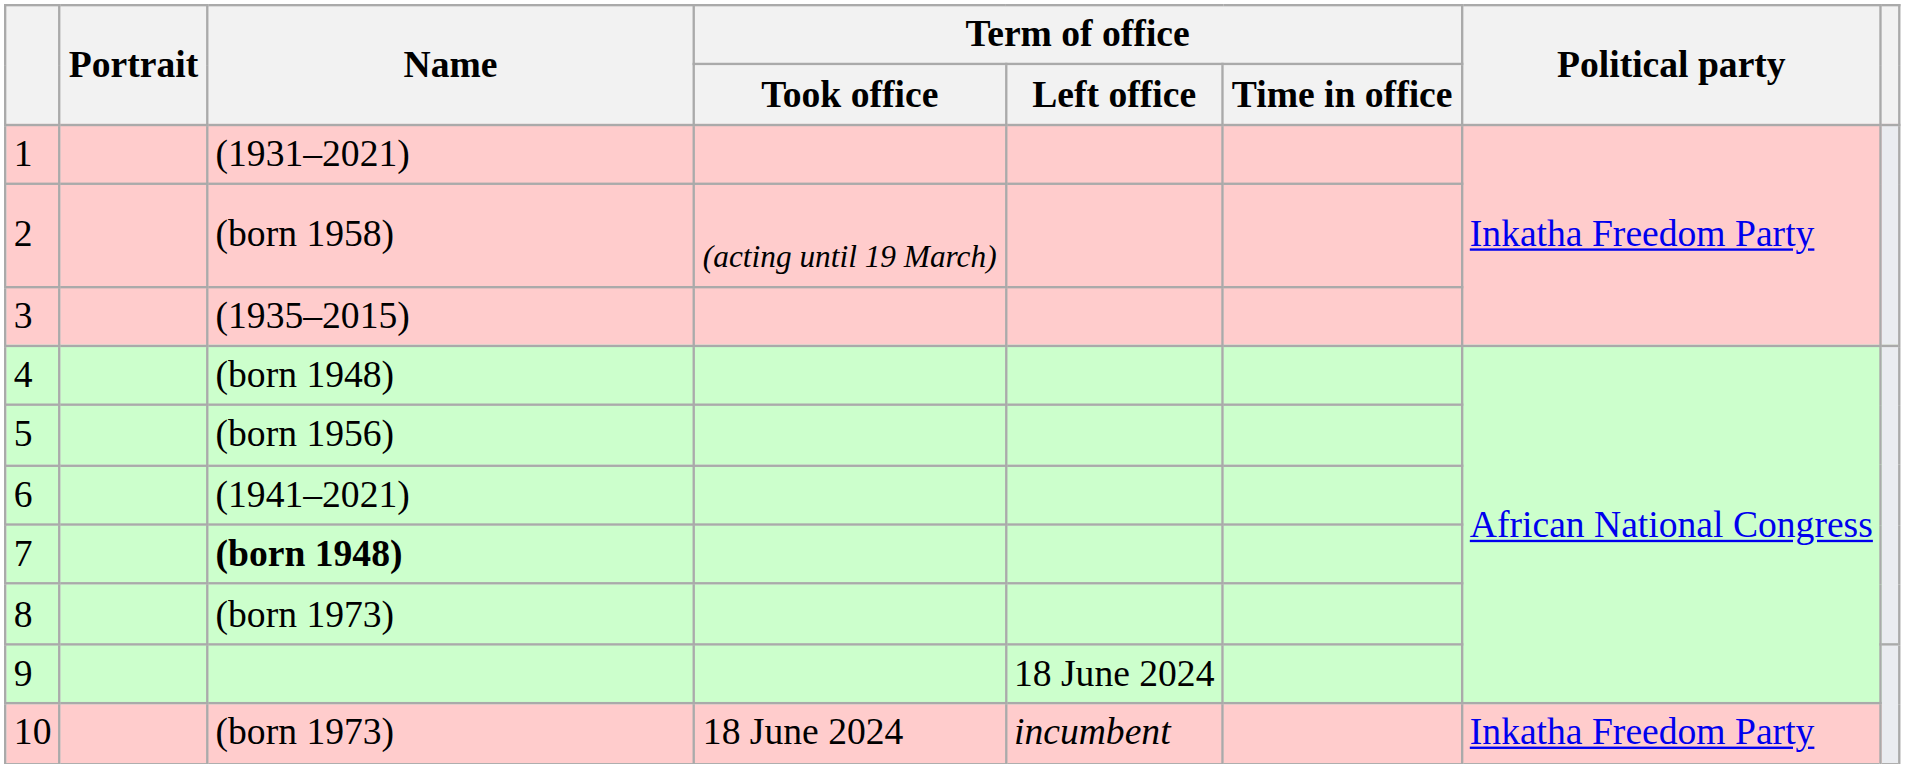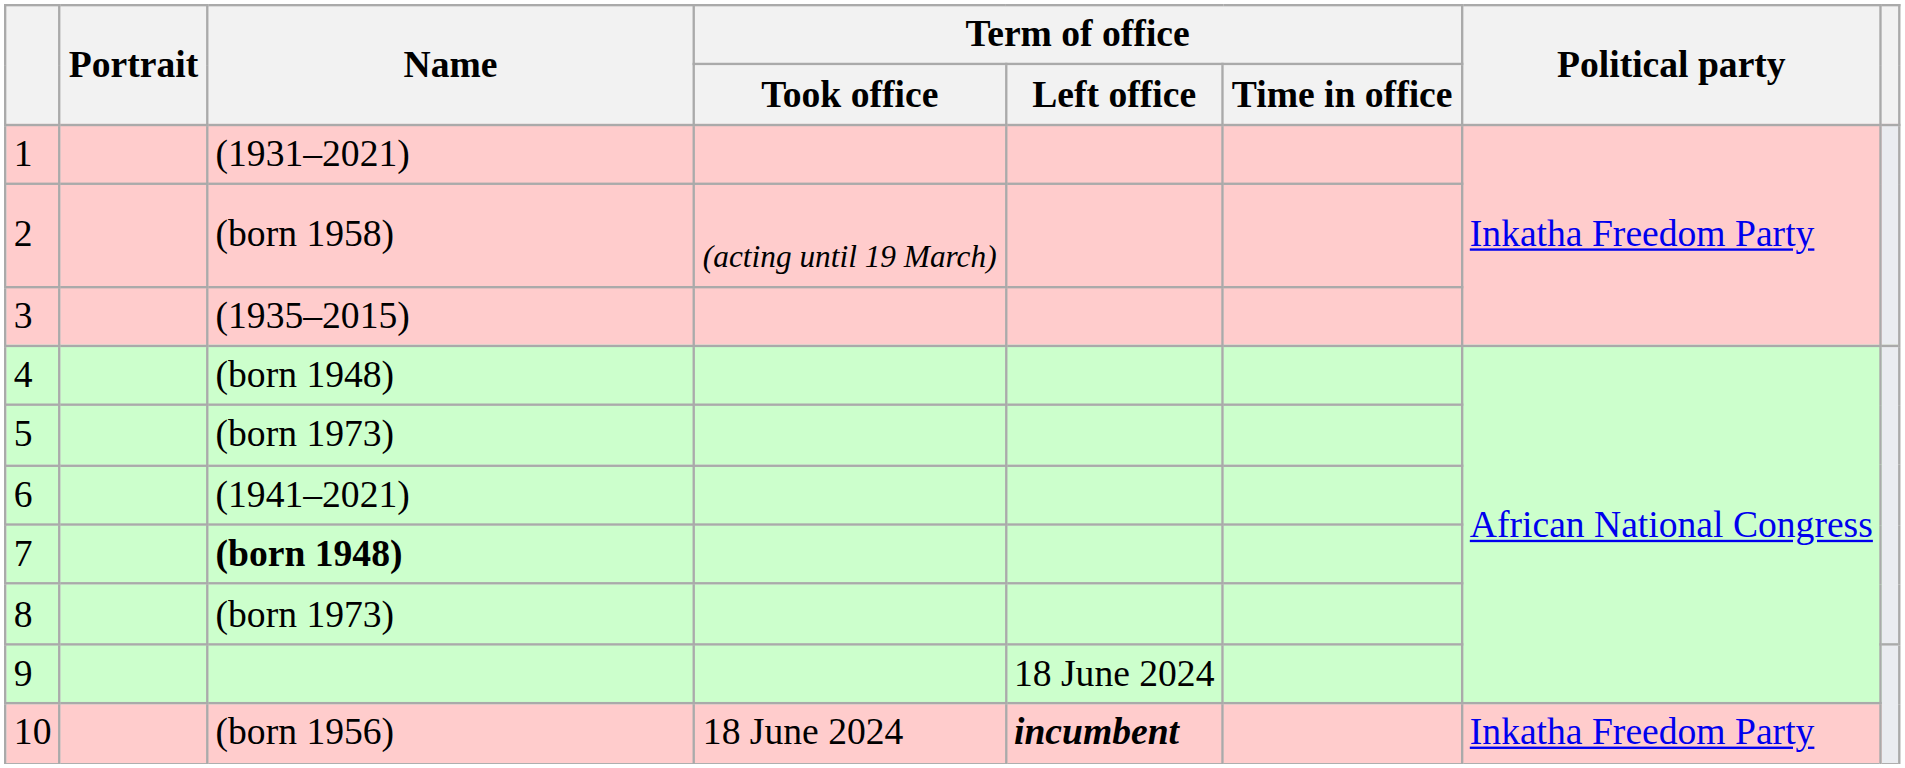(305, 434) (born 1956) -> (305, 434) (born 1973)
(305, 732) (born 1973) -> (305, 732) (born 1956)
(1092, 732) normal -> (1096, 732) bold
